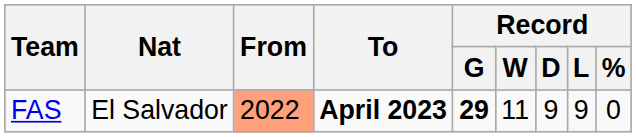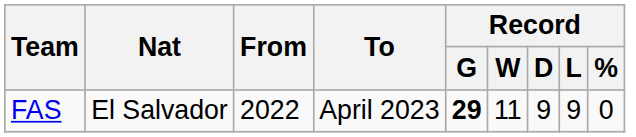(270, 110) lightsalmon background -> (270, 110) no background
(383, 110) bold -> (379, 110) normal
